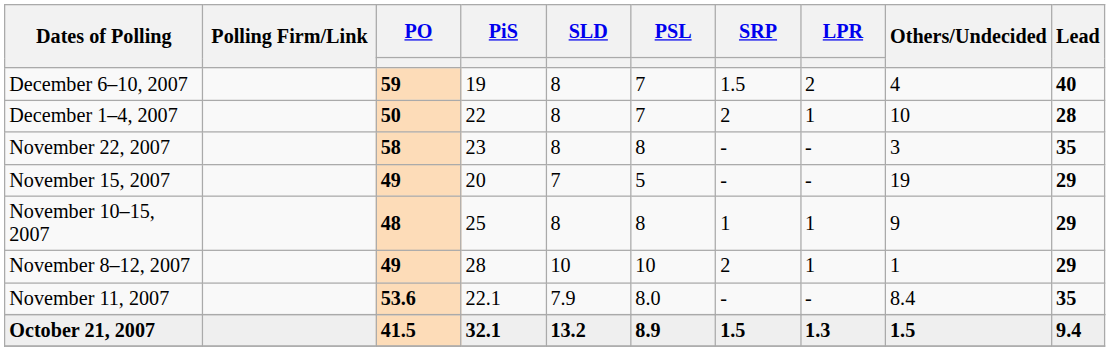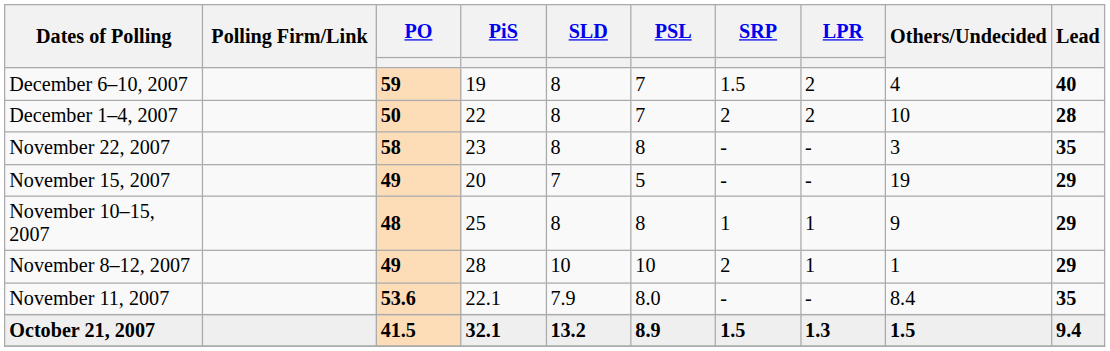(810, 115) 1 -> (810, 115) 2
